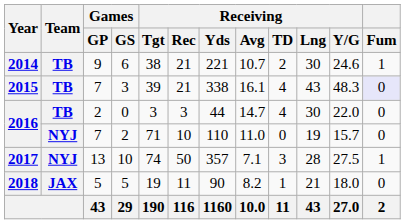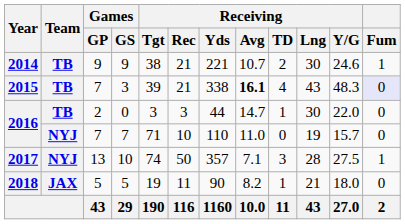(125, 64) 6 -> (125, 64) 9
(252, 87) normal -> (252, 87) bold
(283, 111) 4 -> (283, 111) 1
(125, 135) 2 -> (125, 135) 7
